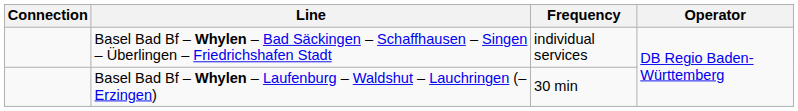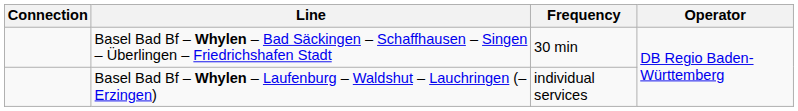(564, 47) individual services -> (556, 47) 30 min
(556, 86) 30 min -> (564, 86) individual services
